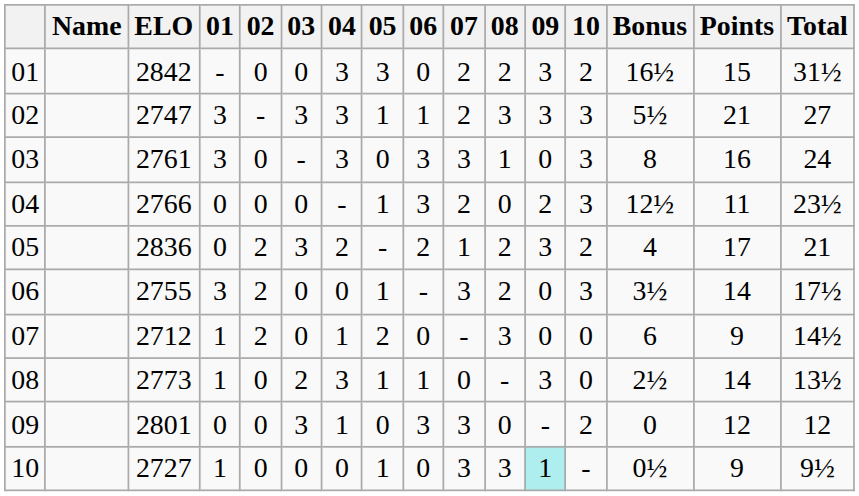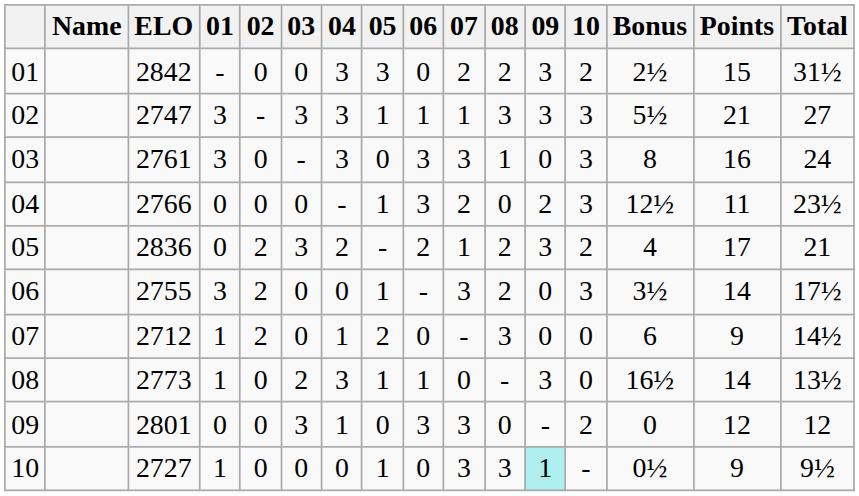(650, 70) 16½ -> (650, 70) 2½
(464, 114) 2 -> (464, 114) 1
(650, 379) 2½ -> (650, 379) 16½
